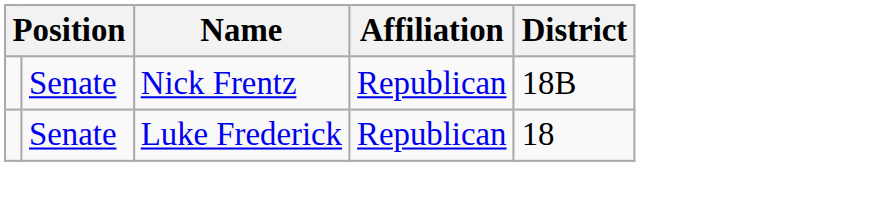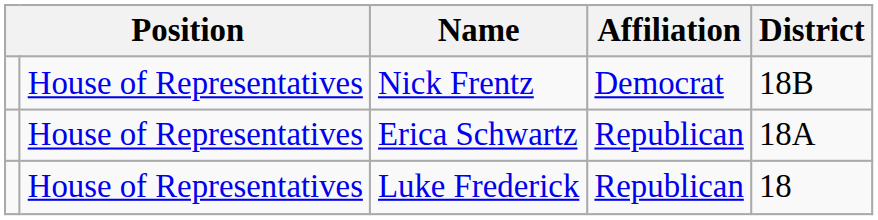(73, 82) Senate -> (195, 82) House of Representatives
(432, 82) Republican -> (659, 82) Democrat
+ row: (478, 134)
(73, 134) Senate -> (195, 186) House of Representatives
